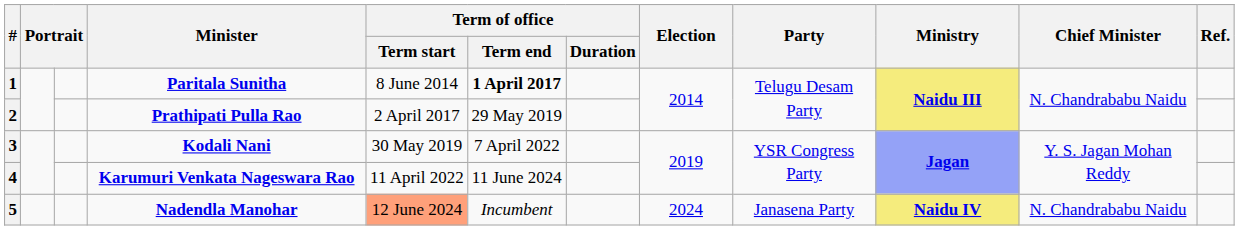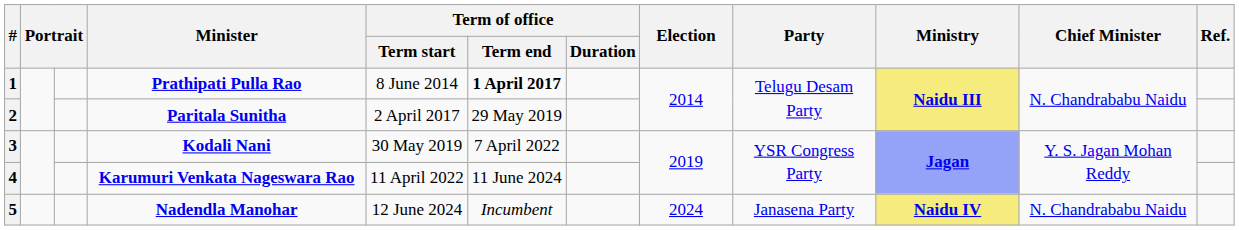(227, 83) Paritala Sunitha -> (227, 83) Prathipati Pulla Rao
(227, 114) Prathipati Pulla Rao -> (227, 114) Paritala Sunitha
(417, 209) lightsalmon background -> (417, 209) no background
